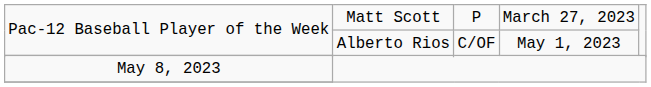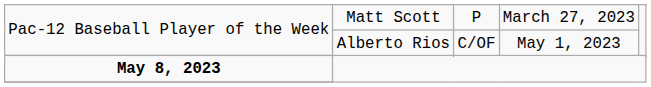(169, 69) normal -> (169, 69) bold
